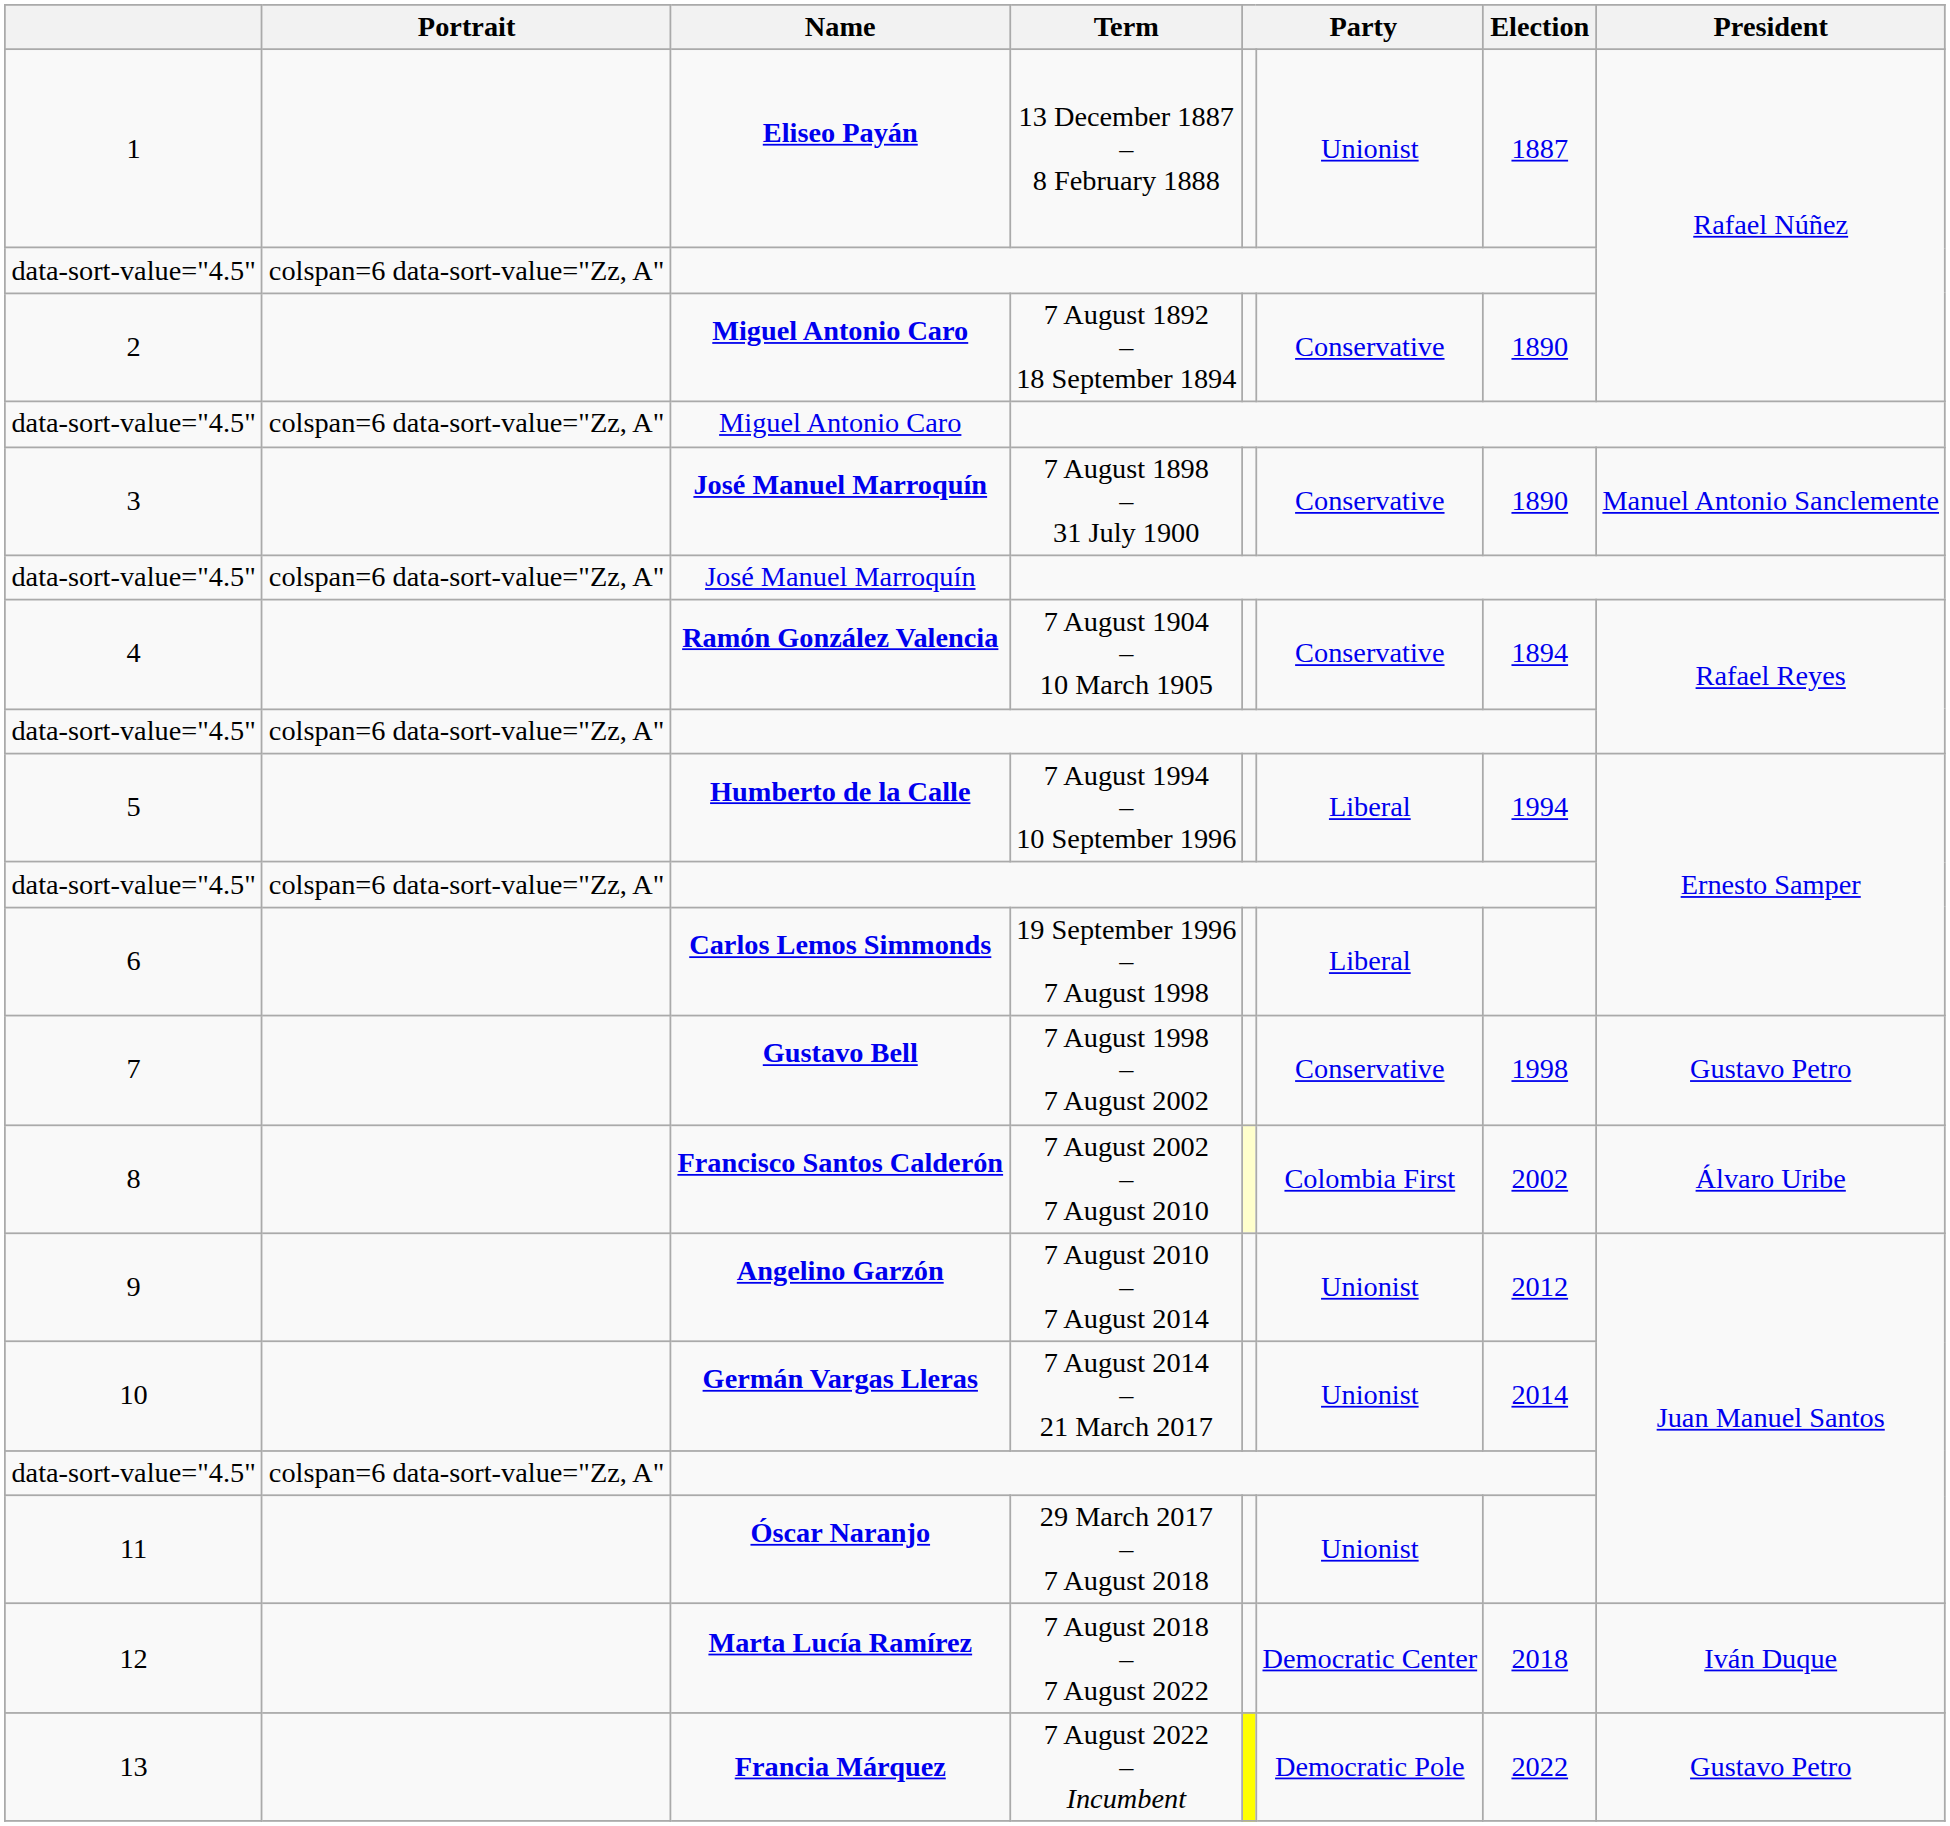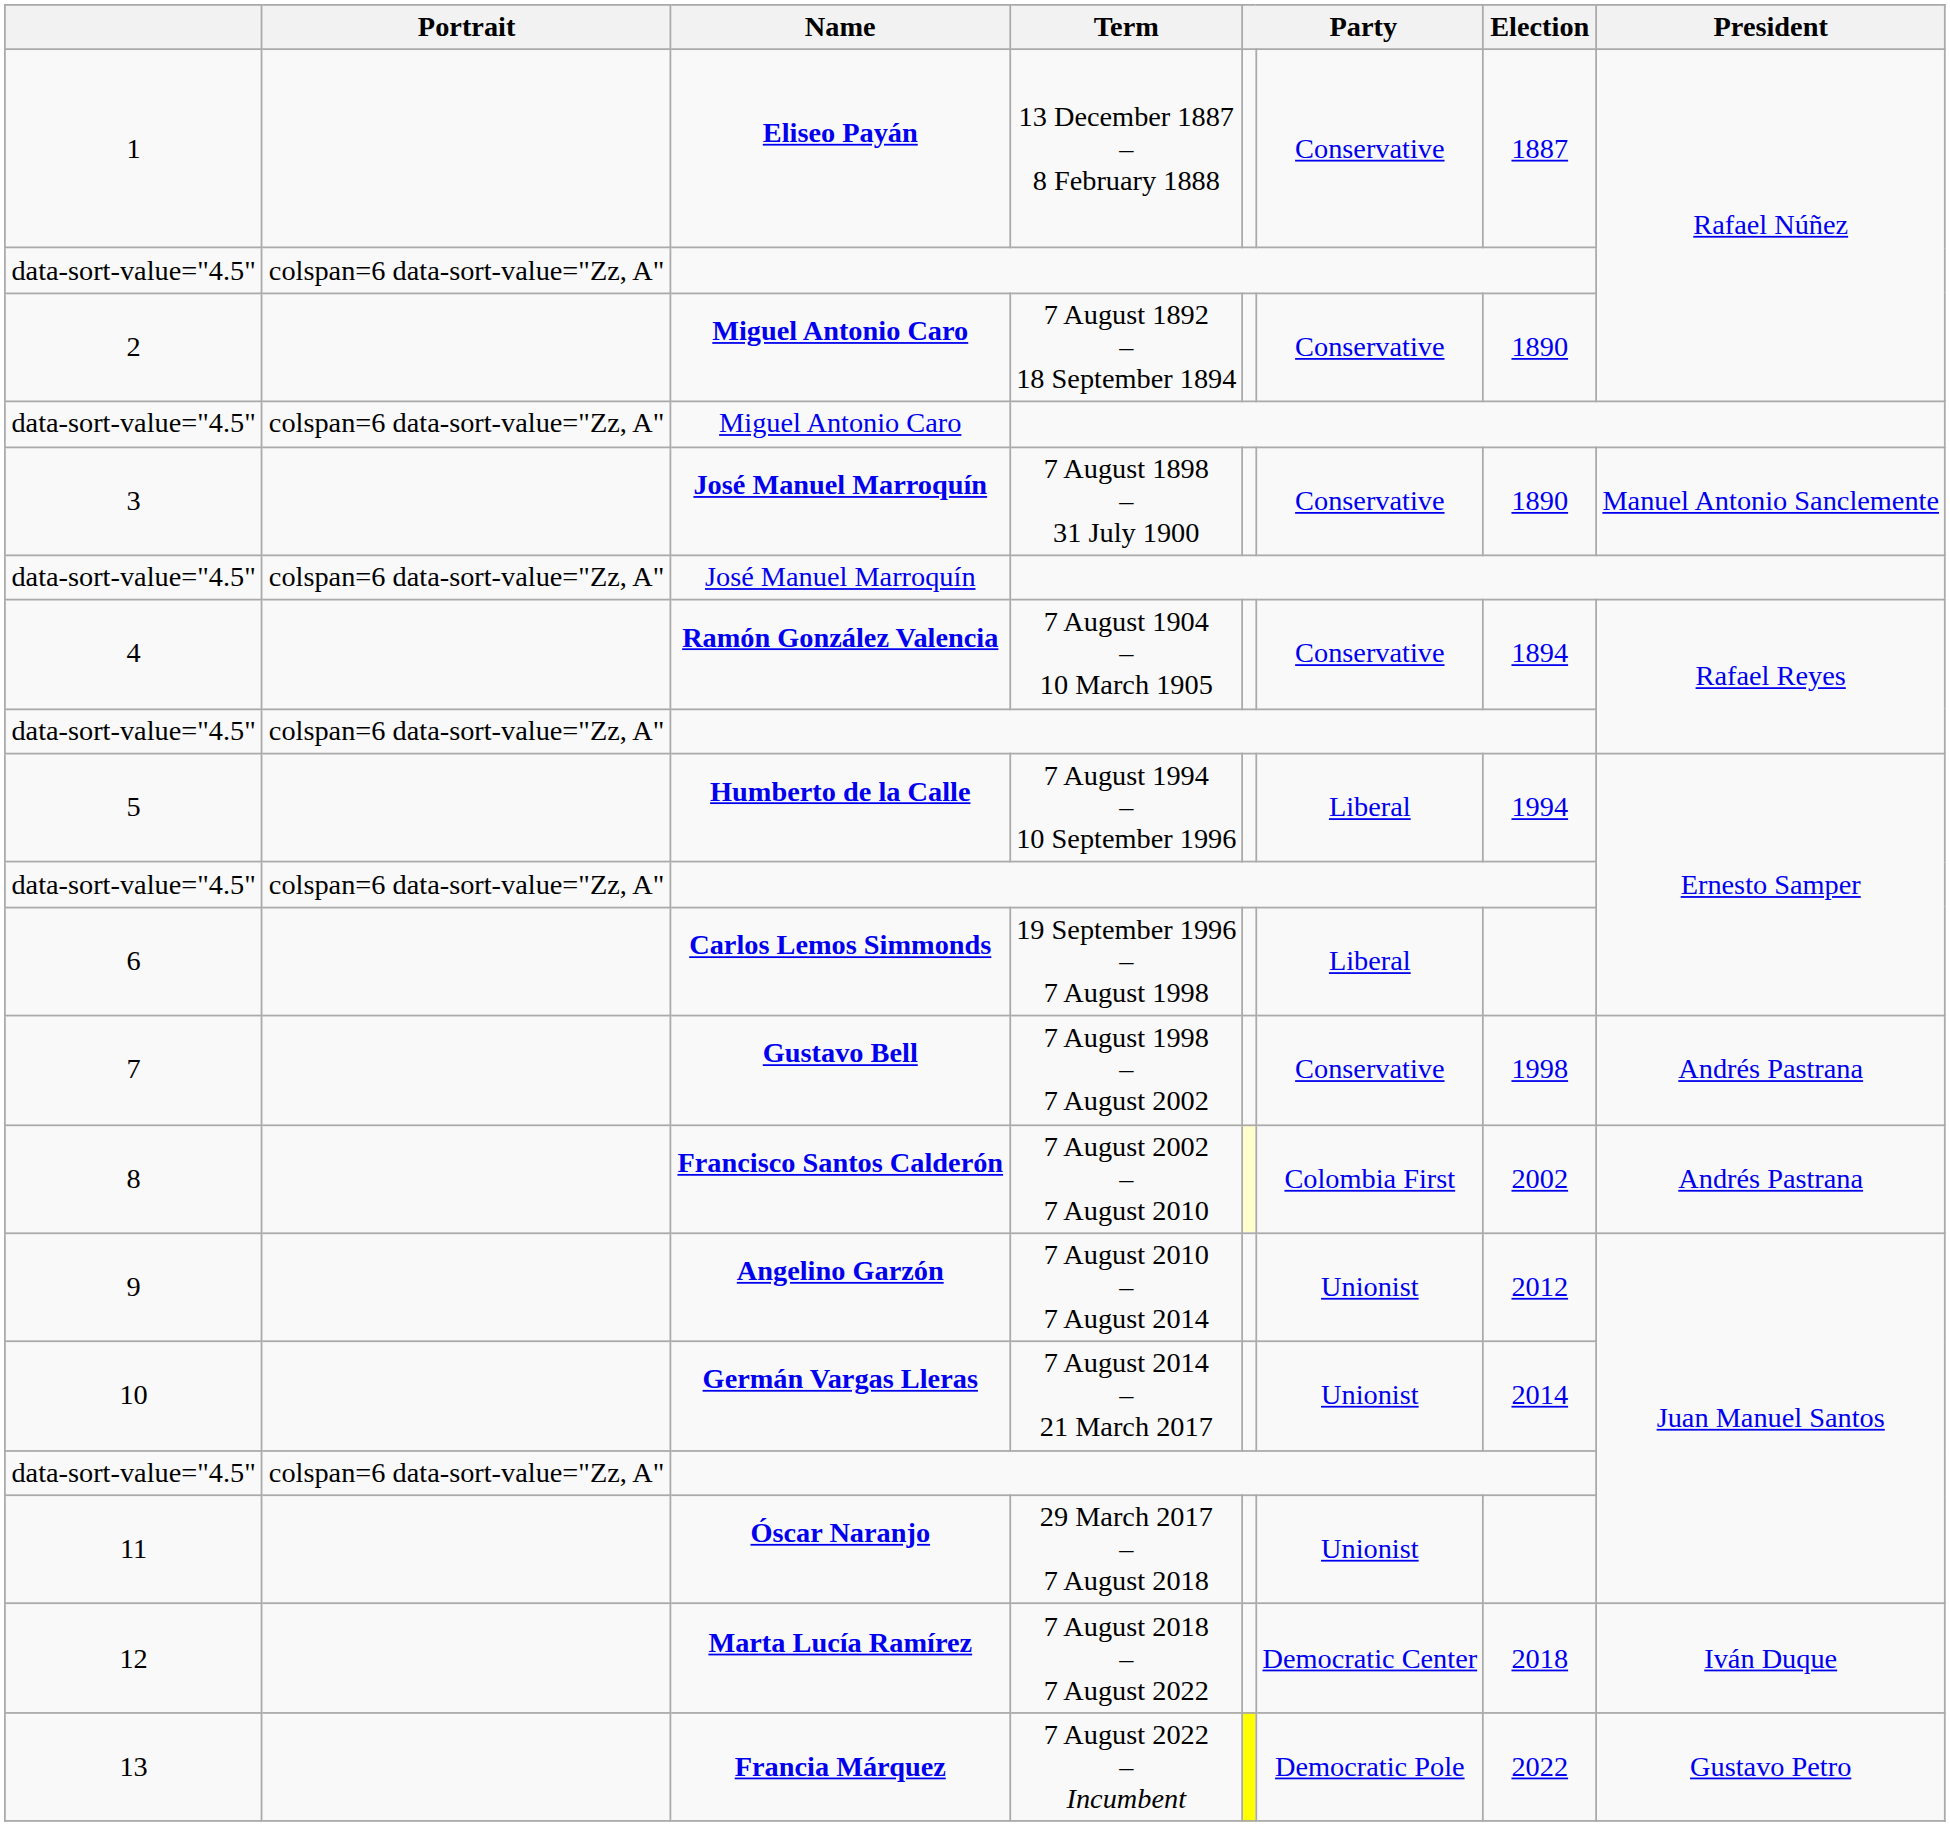(1370, 148) Unionist -> (1370, 148) Conservative
(1771, 1069) Gustavo Petro -> (1771, 1069) Andrés Pastrana
(1771, 1178) Álvaro Uribe -> (1771, 1178) Andrés Pastrana
